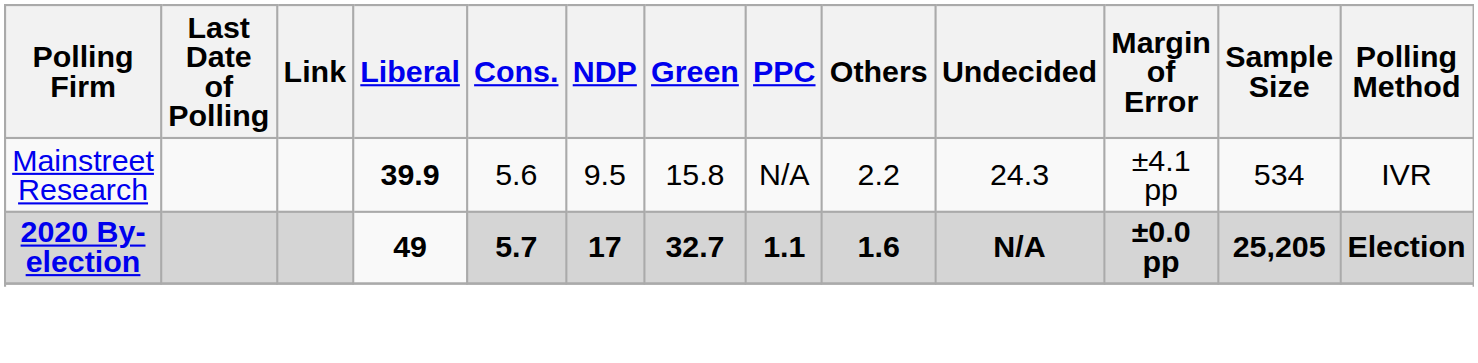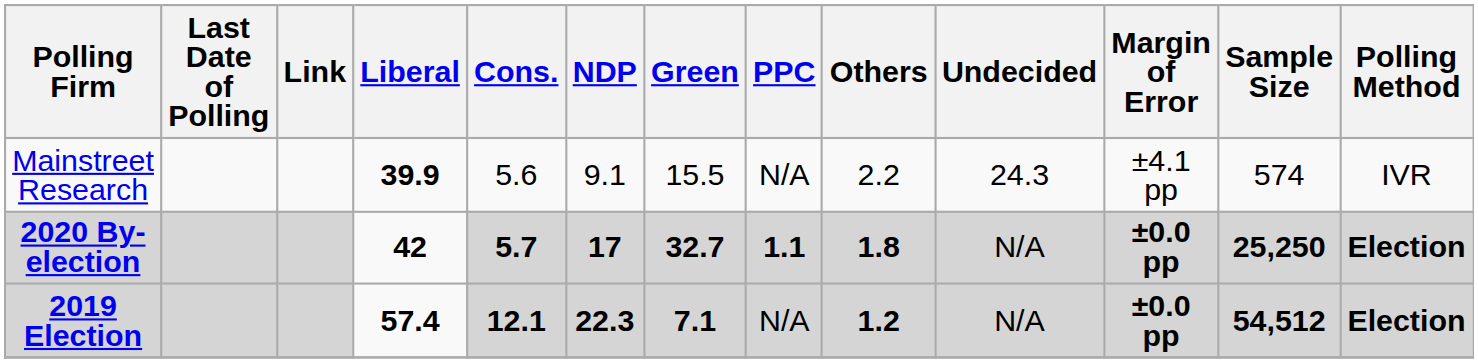(605, 175) 9.5 -> (605, 175) 9.1
(695, 175) 15.8 -> (695, 175) 15.5
(1279, 175) 534 -> (1279, 175) 574
(410, 248) 49 -> (410, 248) 42
(879, 248) 1.6 -> (879, 248) 1.8
(1019, 248) bold -> (1020, 248) normal
(1279, 248) 25,205 -> (1279, 248) 25,250
+ row: (83, 321)
